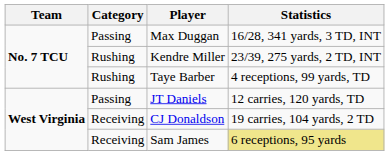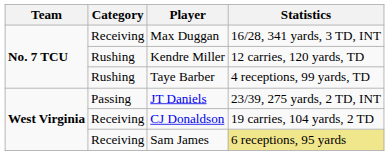(111, 35) Passing -> (118, 35) Receiving
(306, 56) 23/39, 275 yards, 2 TD, INT -> (298, 56) 12 carries, 120 yards, TD
(298, 98) 12 carries, 120 yards, TD -> (306, 98) 23/39, 275 yards, 2 TD, INT
